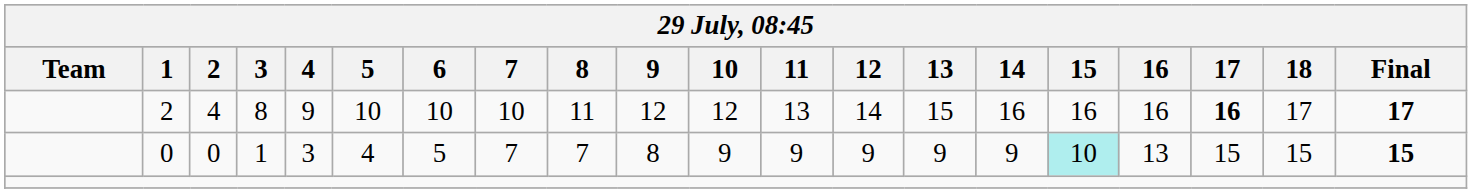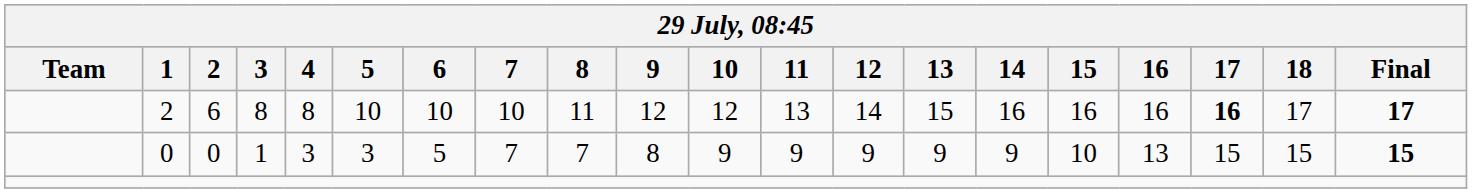(214, 111) 4 -> (214, 111) 6
(308, 111) 9 -> (308, 111) 8
(368, 153) 4 -> (368, 153) 3
(1084, 153) paleturquoise background -> (1084, 153) no background
